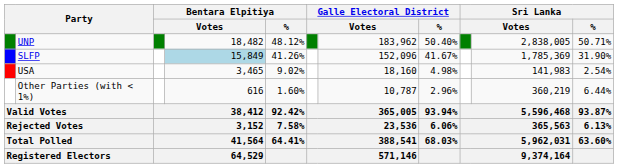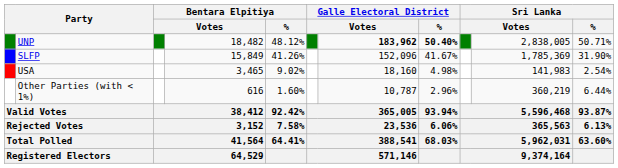(398, 41) normal -> (398, 41) bold
(441, 41) normal -> (441, 41) bold
(247, 56) lightblue background -> (247, 56) no background
